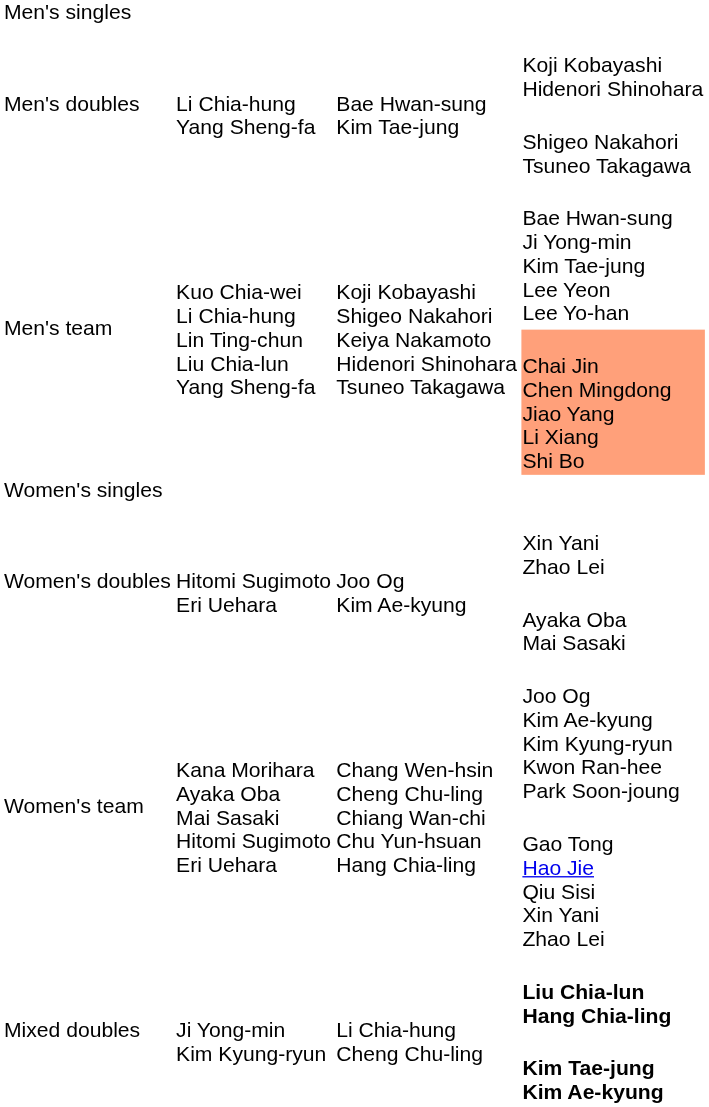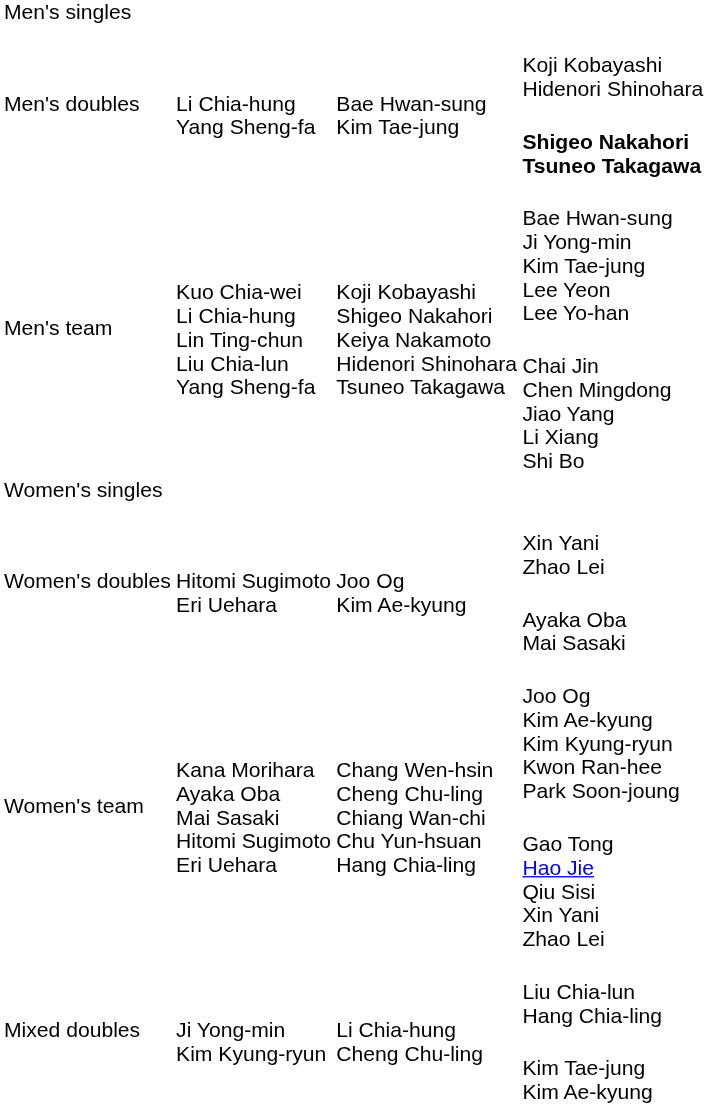(607, 153) normal -> (612, 153) bold
(597, 413) lightsalmon background -> (597, 413) no background
(597, 1004) bold -> (592, 1004) normal
(593, 1080) bold -> (588, 1080) normal
